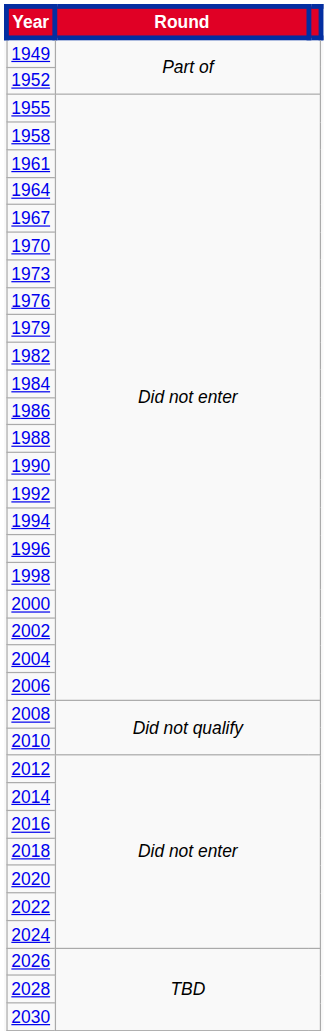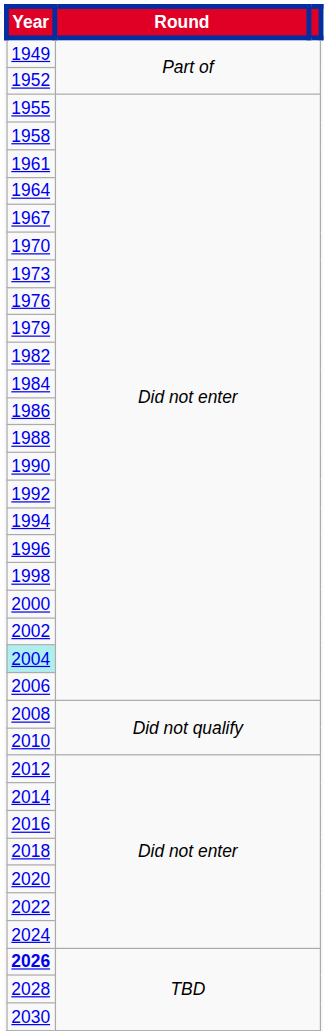(31, 659) no background -> (31, 659) paleturquoise background
(31, 962) normal -> (31, 962) bold
